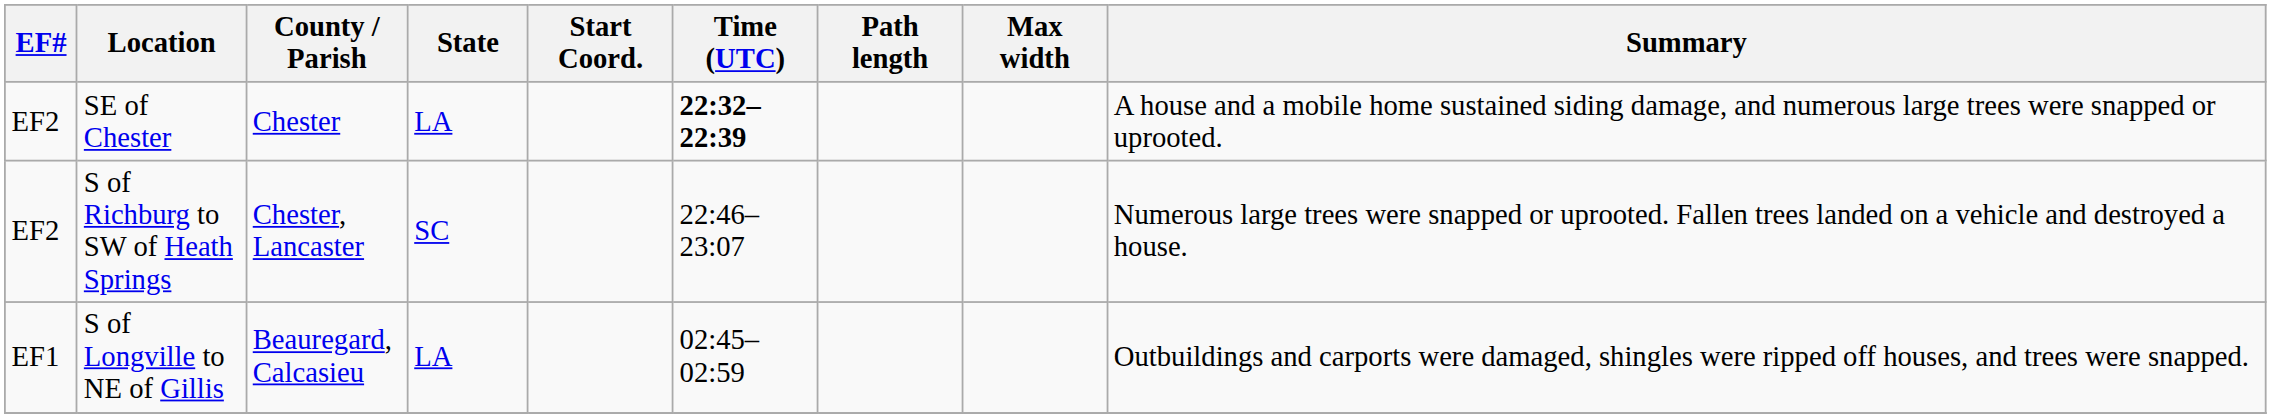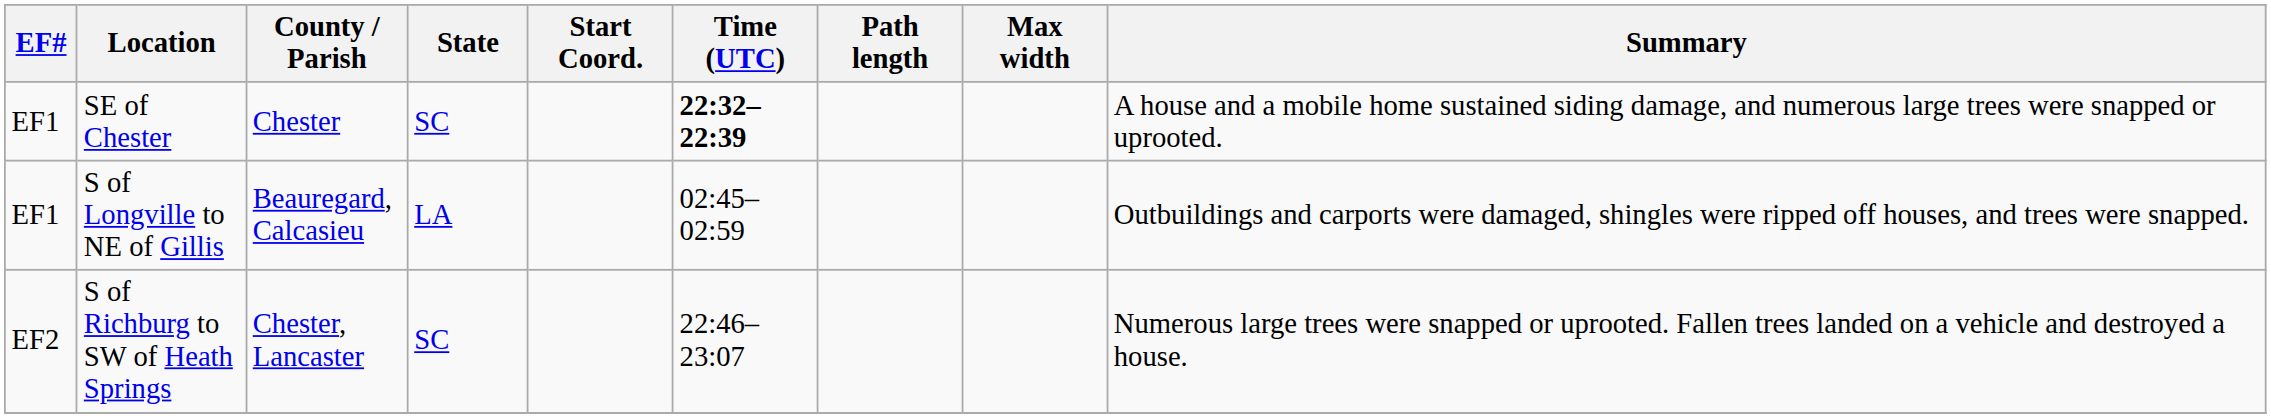(35, 120) EF2 -> (35, 120) EF1
(433, 120) LA -> (432, 120) SC
rows swapped: (158, 230) <-> (154, 356)
